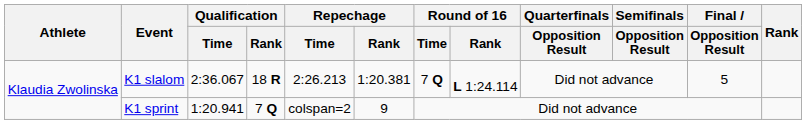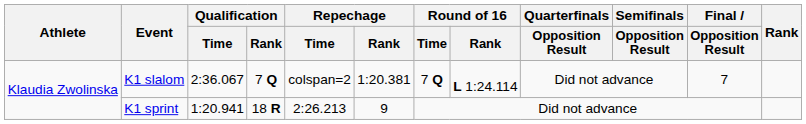(266, 80) 18 R -> (266, 80) 7 Q
(320, 80) 2:26.213 -> (320, 80) colspan=2
(724, 80) 5 -> (724, 80) 7
(266, 109) 7 Q -> (266, 109) 18 R
(320, 109) colspan=2 -> (320, 109) 2:26.213
